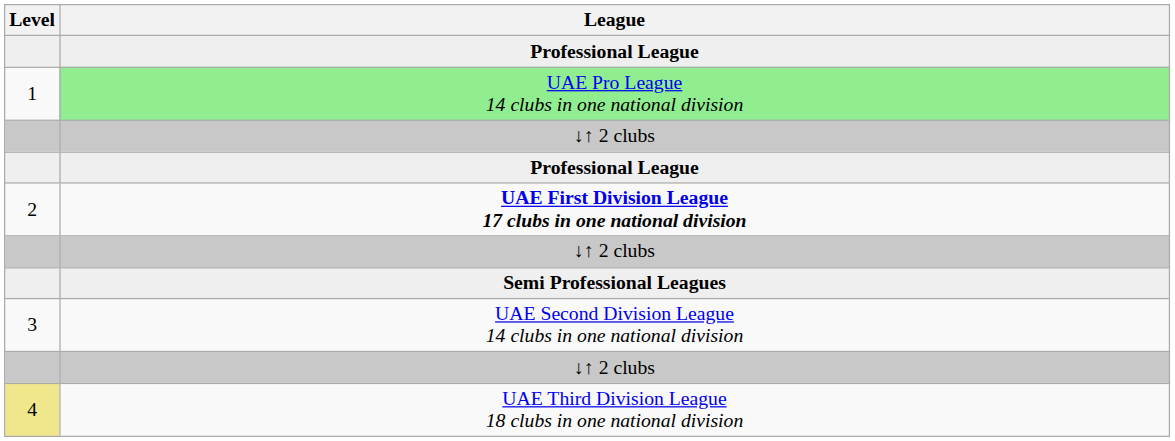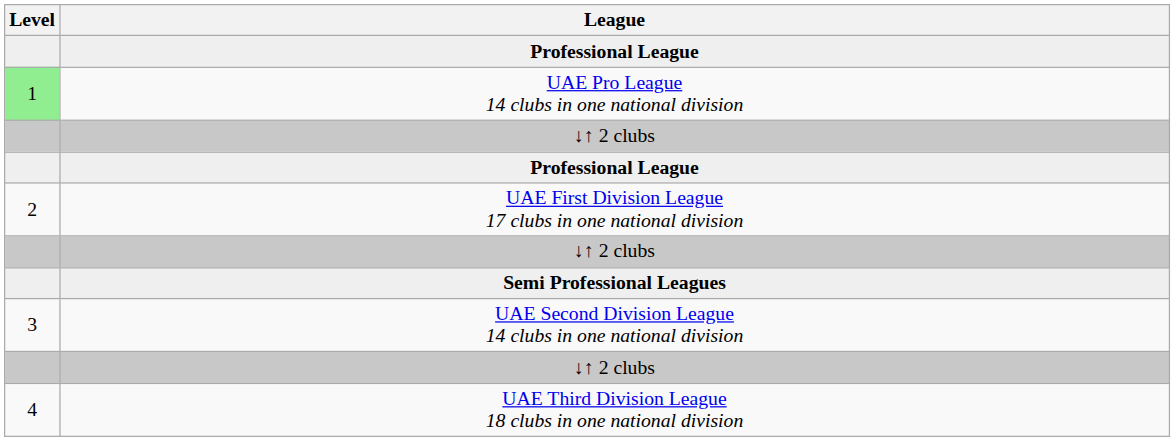(32, 93) no background -> (32, 93) lightgreen background
(615, 93) lightgreen background -> (615, 93) no background
(615, 209) bold -> (615, 209) normal
(32, 409) khaki background -> (32, 409) no background
